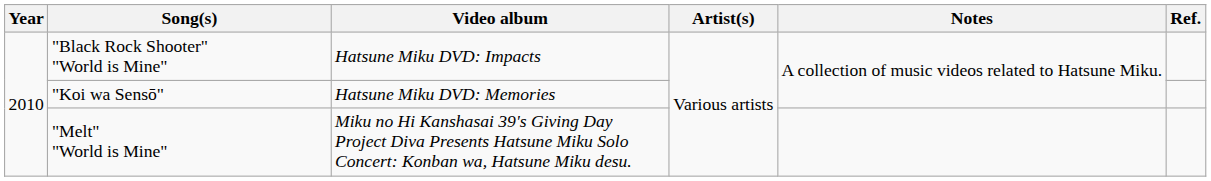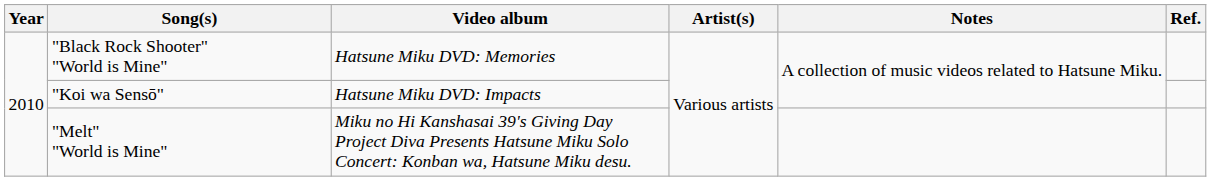(438, 56) Hatsune Miku DVD: Impacts -> (445, 56) Hatsune Miku DVD: Memories
(445, 94) Hatsune Miku DVD: Memories -> (438, 94) Hatsune Miku DVD: Impacts
